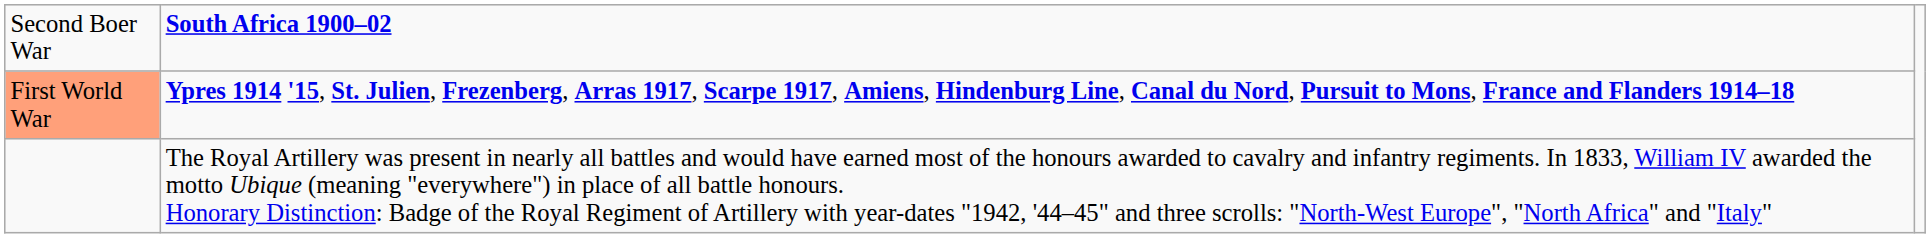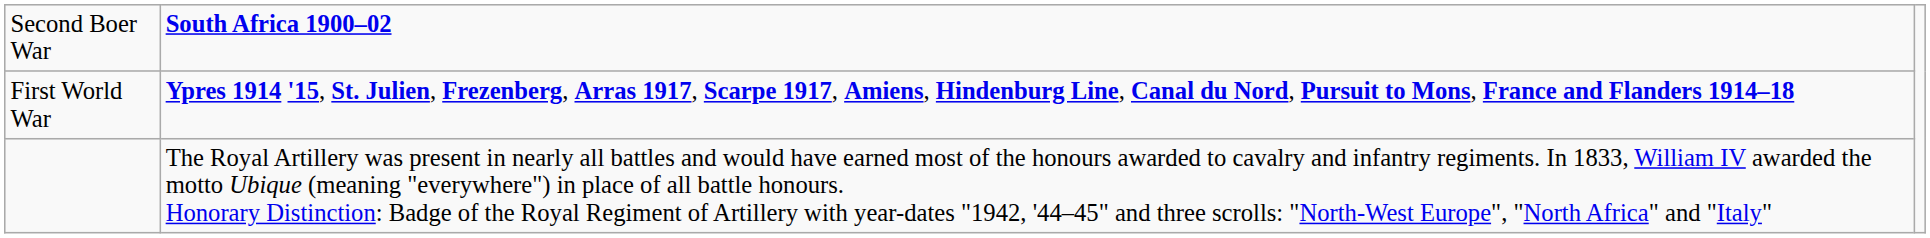(66, 104) lightsalmon background -> (66, 104) no background
